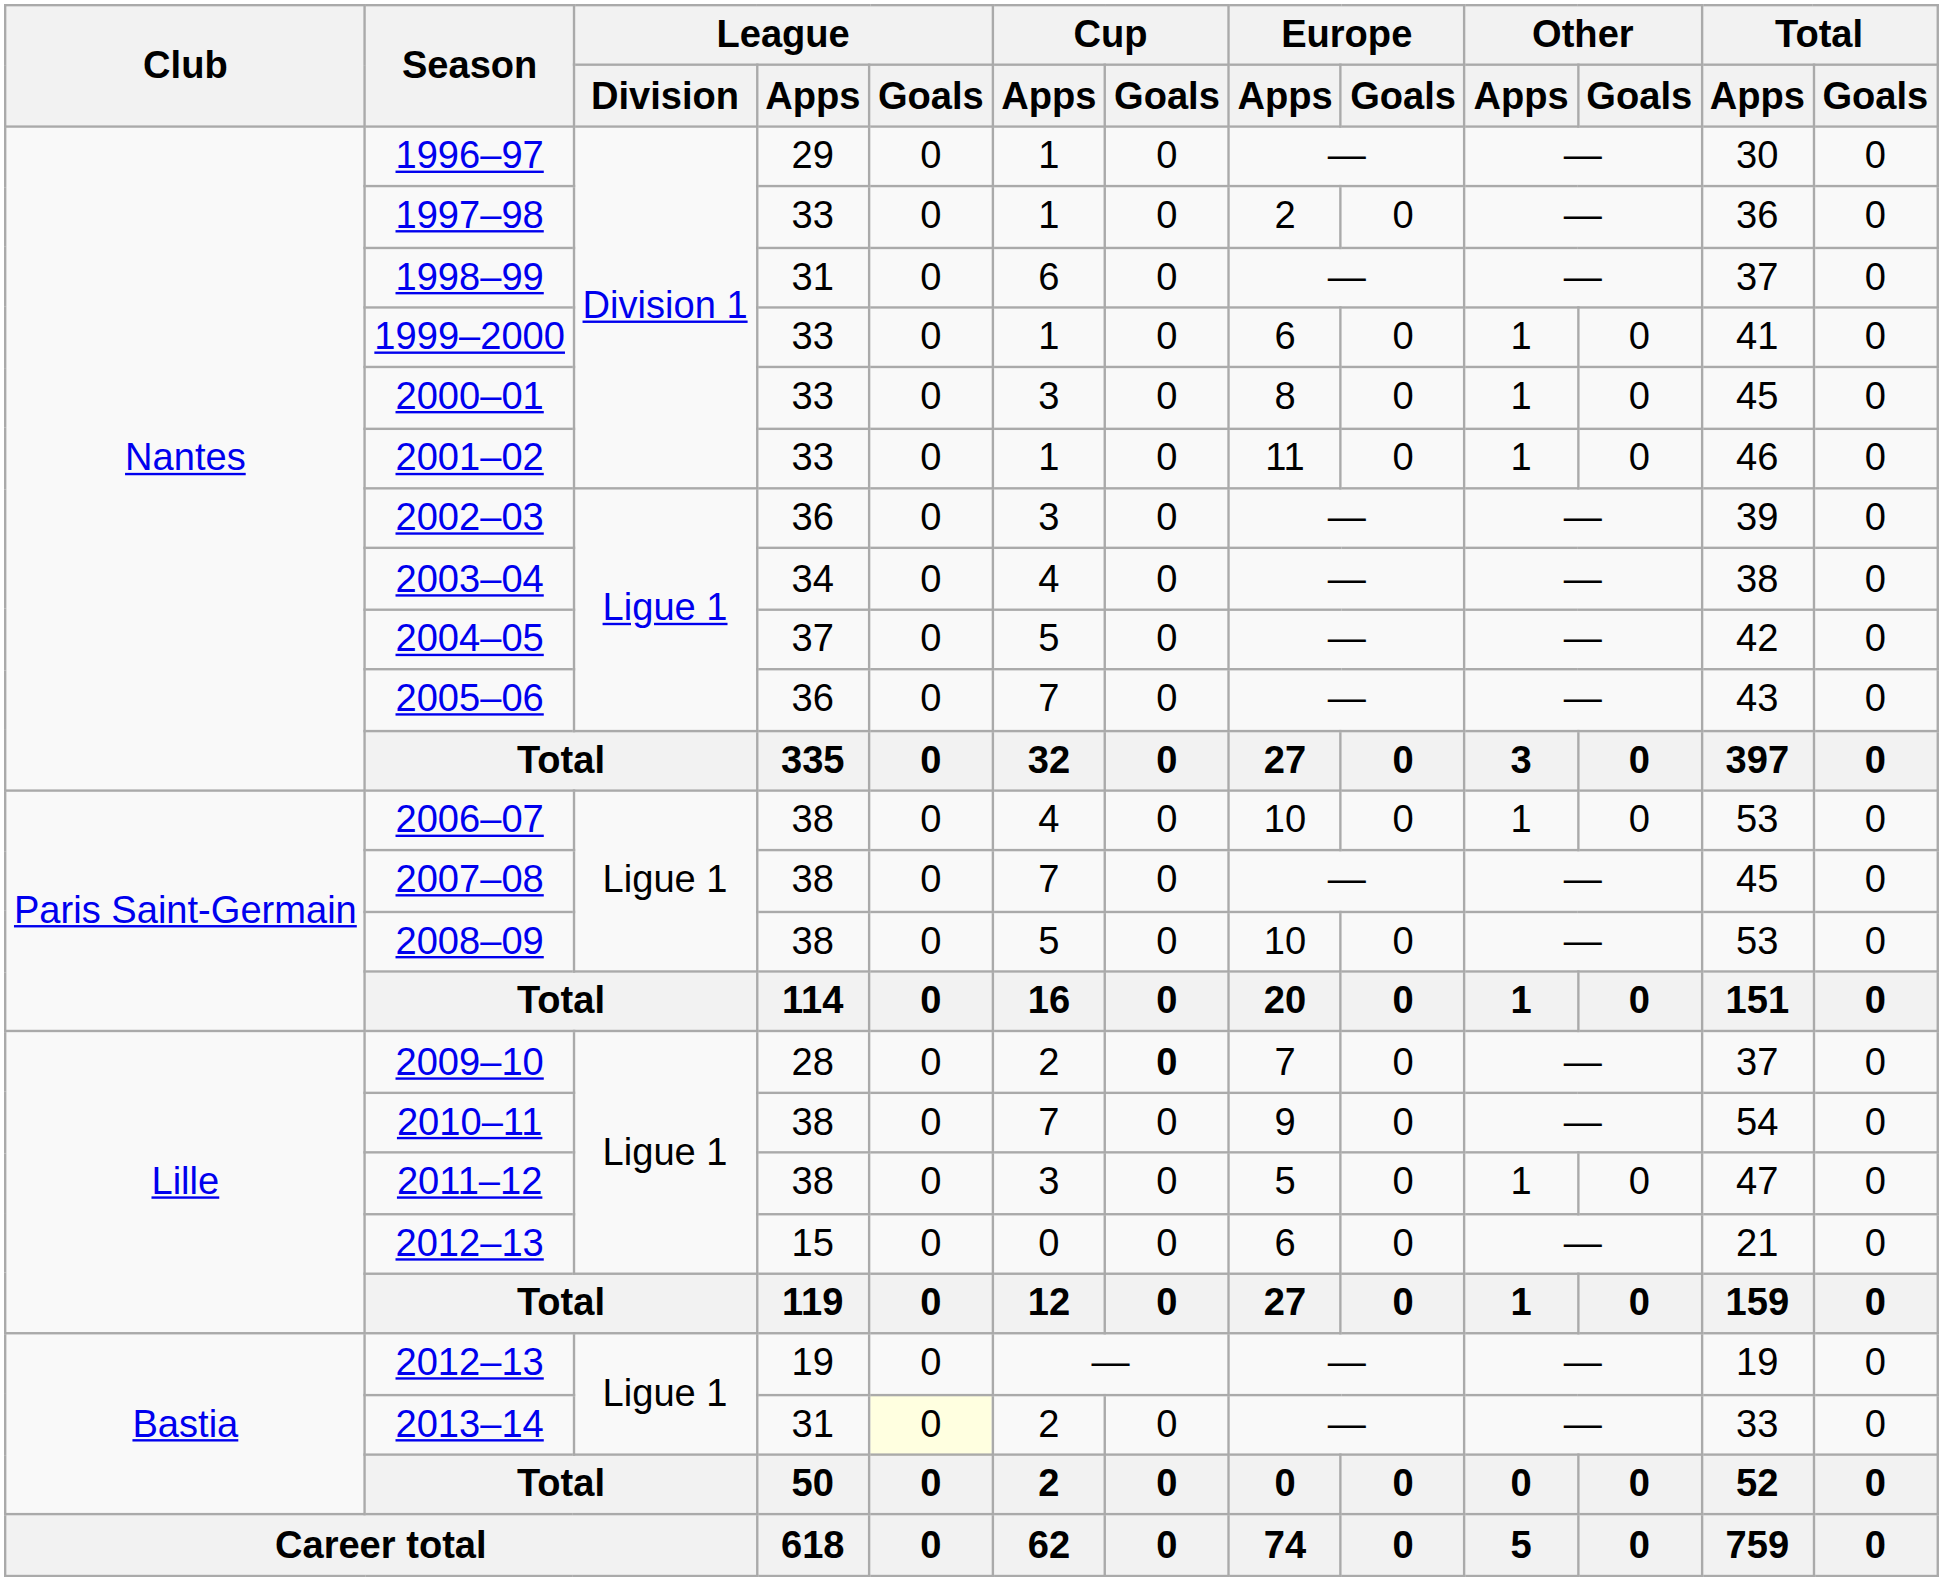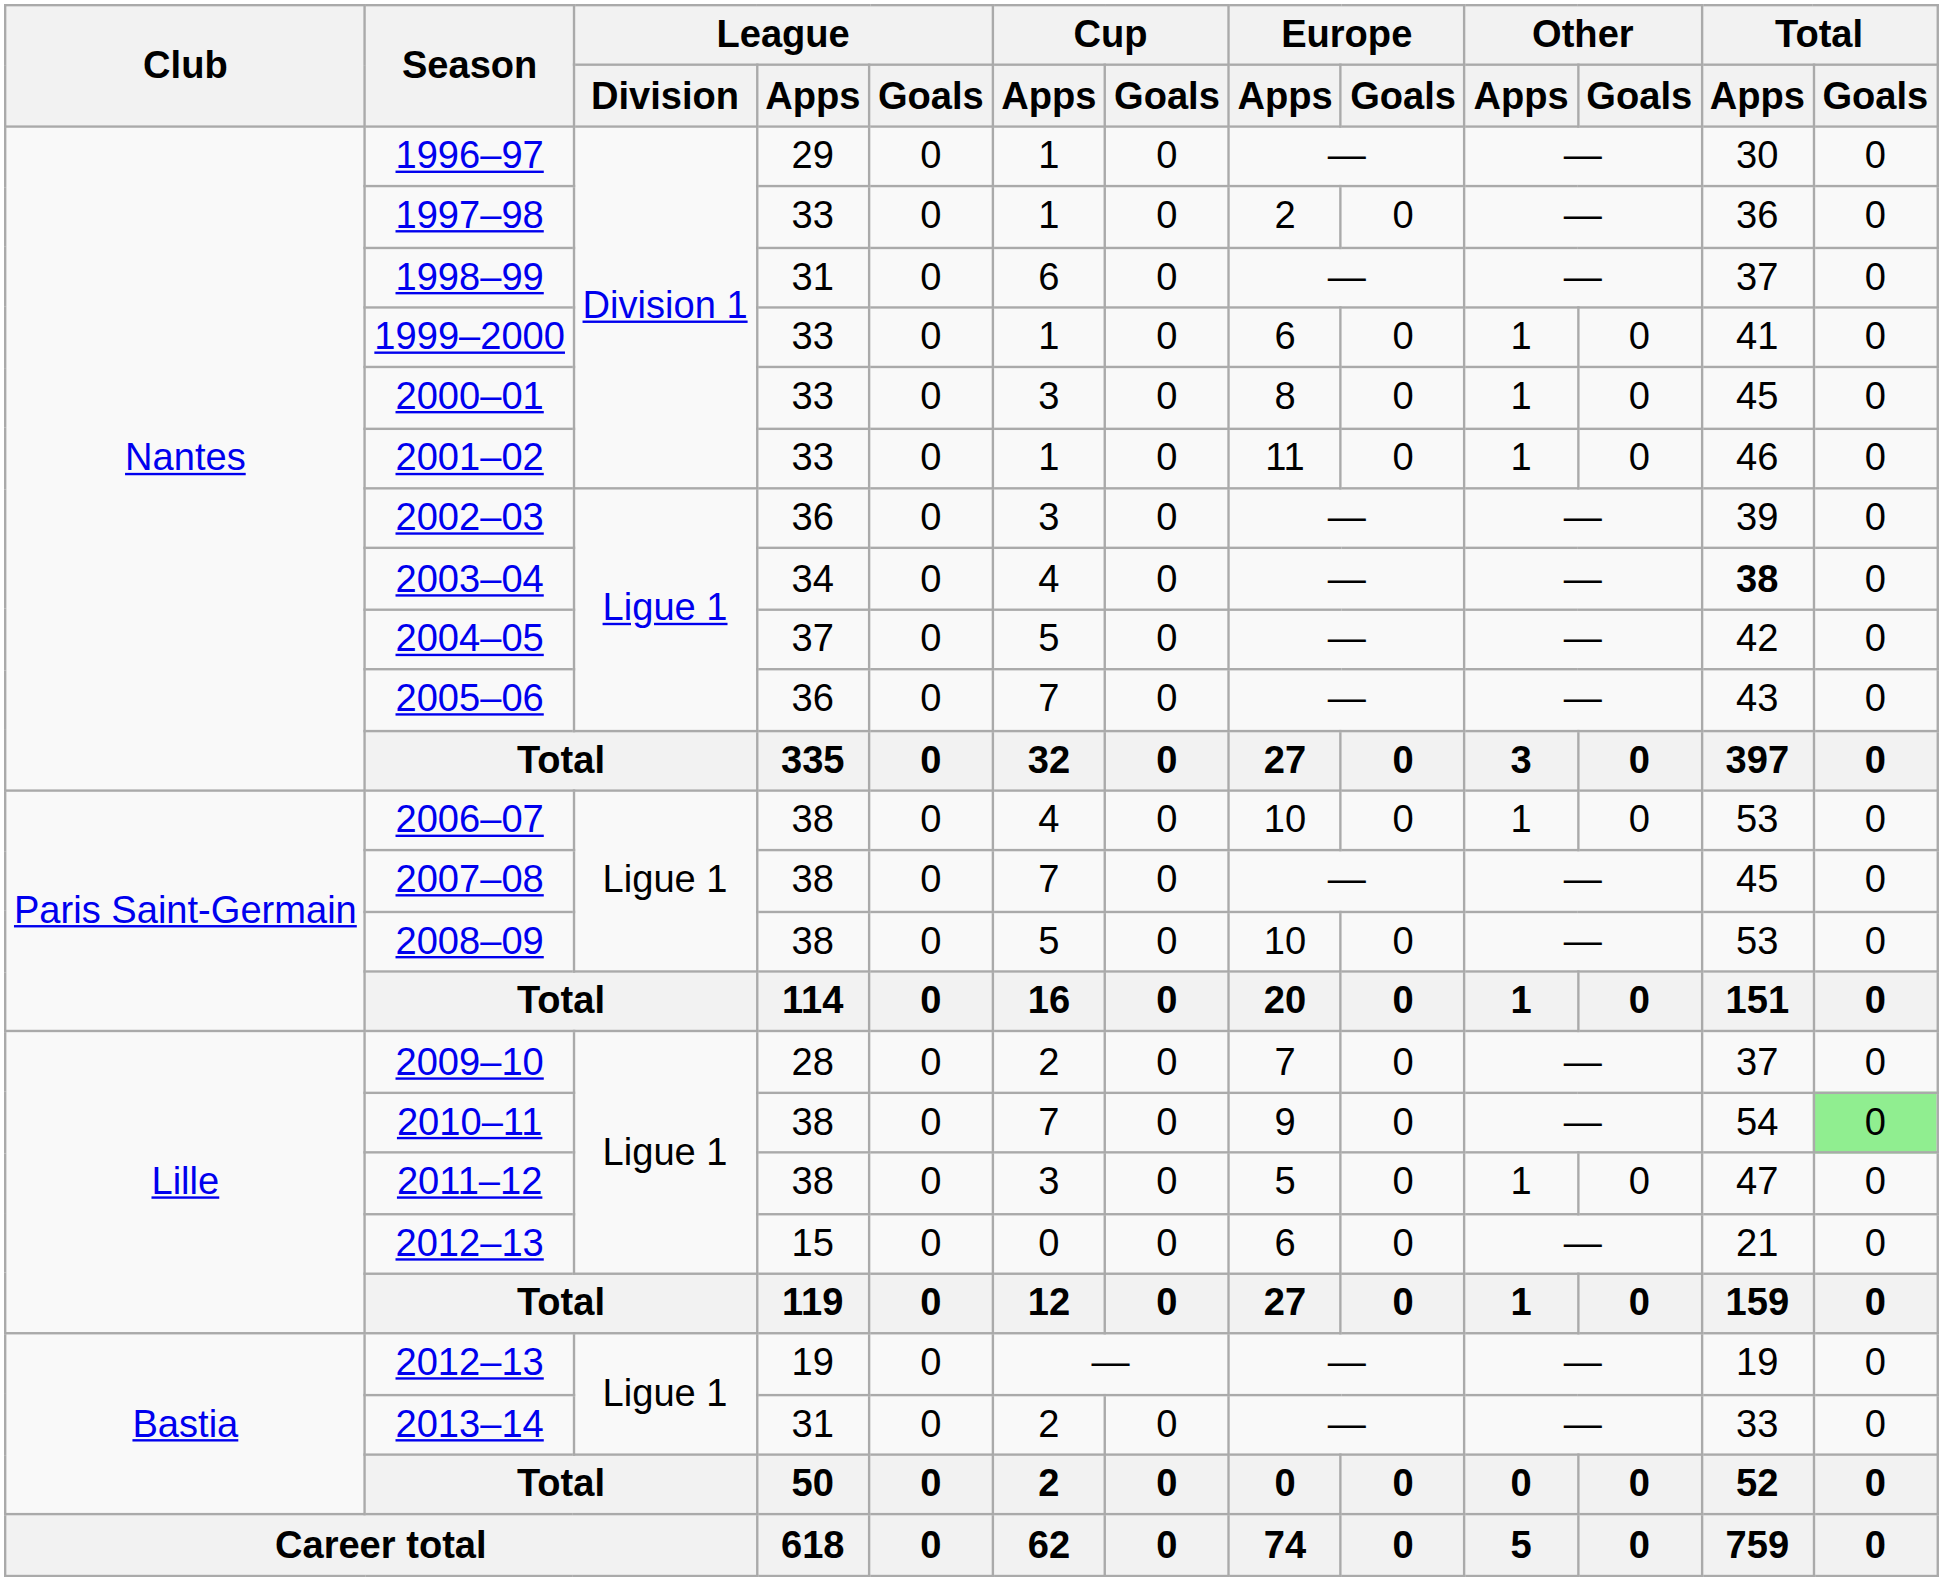(1757, 578) normal -> (1757, 578) bold
(1167, 1061) bold -> (1167, 1061) normal
(1875, 1121) no background -> (1875, 1121) lightgreen background
(931, 1423) lightyellow background -> (931, 1423) no background
